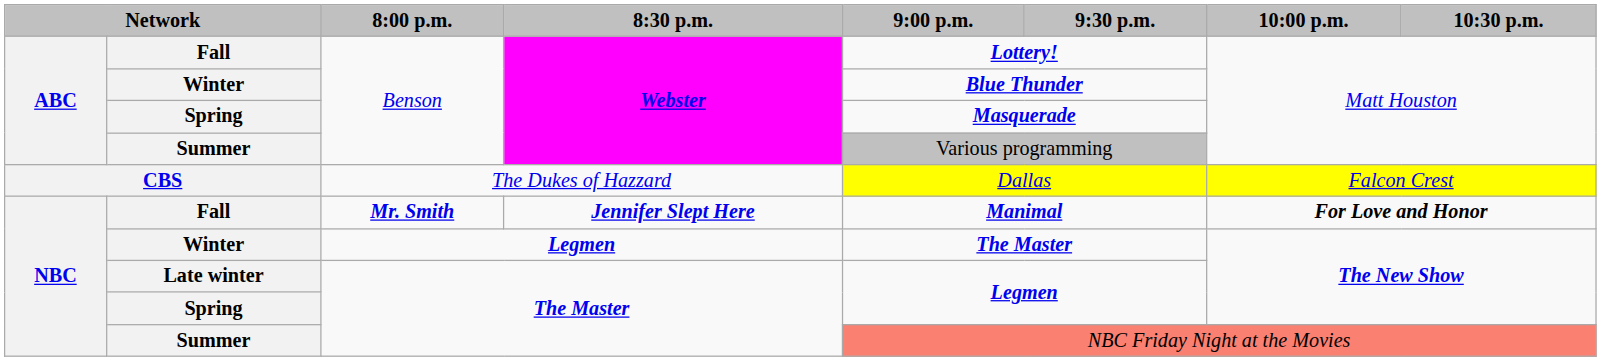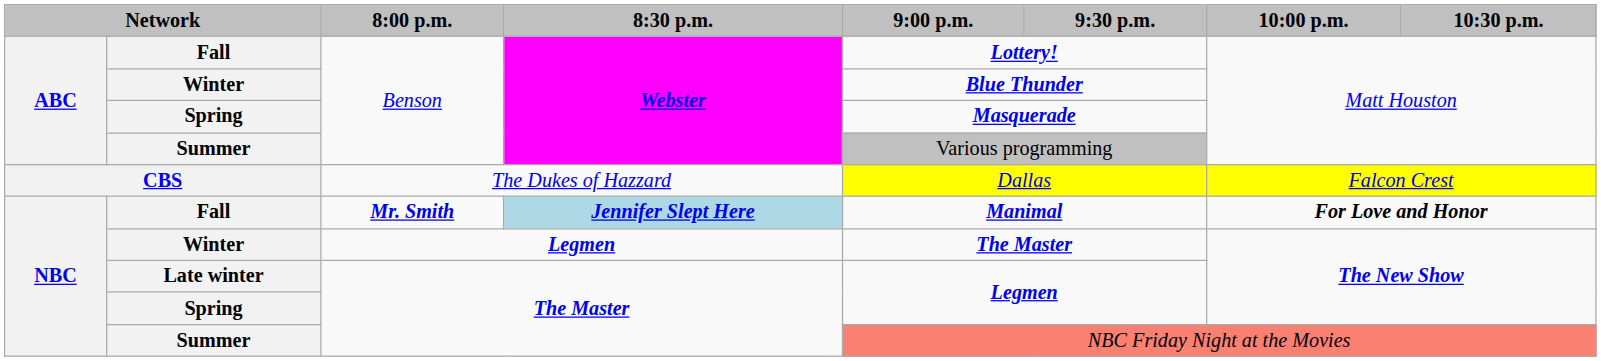(673, 212) no background -> (673, 212) lightblue background
